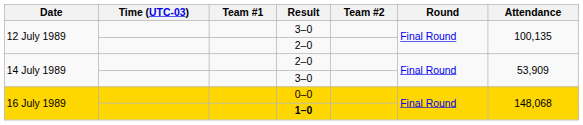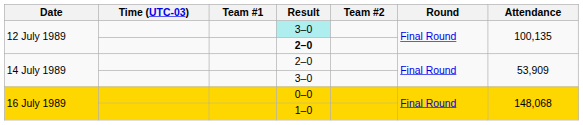(304, 29) no background -> (304, 29) paleturquoise background
(304, 45) normal -> (304, 45) bold
(304, 111) bold -> (304, 111) normal
